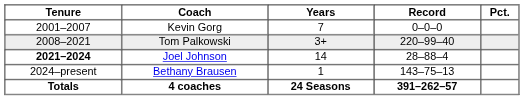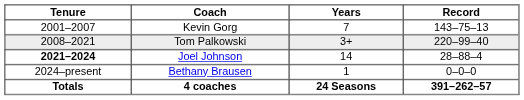- column: (500, 12)
(427, 27) 0–0–0 -> (461, 27) 143–75–13
(427, 72) 143–75–13 -> (461, 72) 0–0–0
